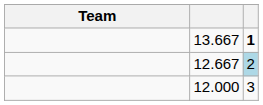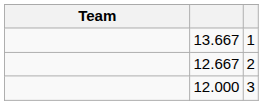(251, 40) bold -> (251, 40) normal
(251, 64) lightblue background -> (251, 64) no background
